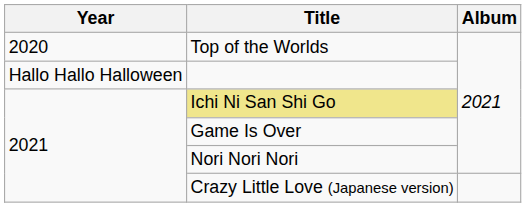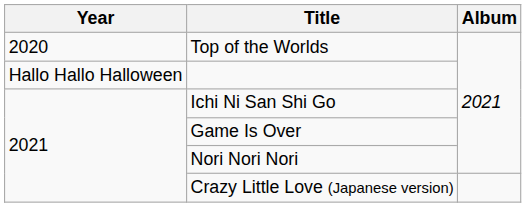(263, 103) khaki background -> (263, 103) no background
